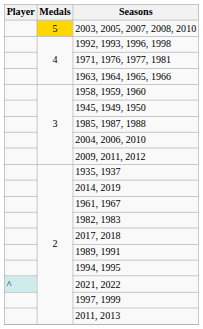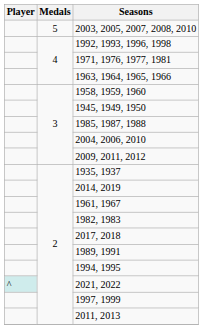(55, 28) gold background -> (55, 28) no background
